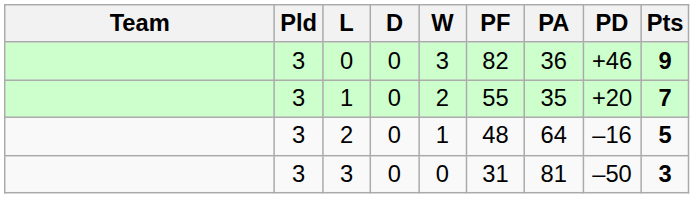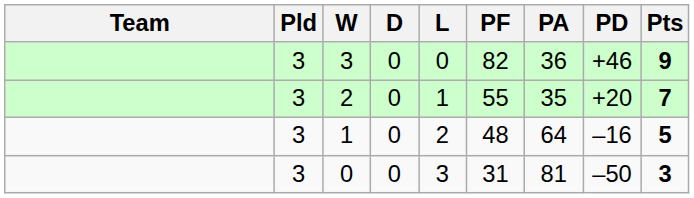columns swapped: (442, 23) <-> (347, 23)
